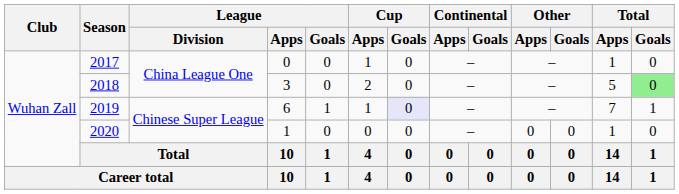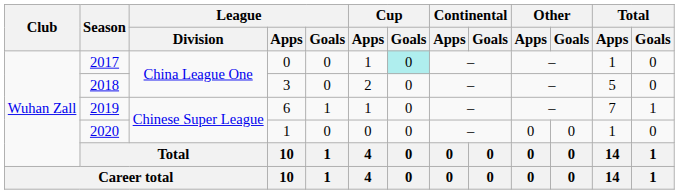(409, 62) no background -> (409, 62) paleturquoise background
(653, 85) lightgreen background -> (653, 85) no background
(409, 108) lavender background -> (409, 108) no background
